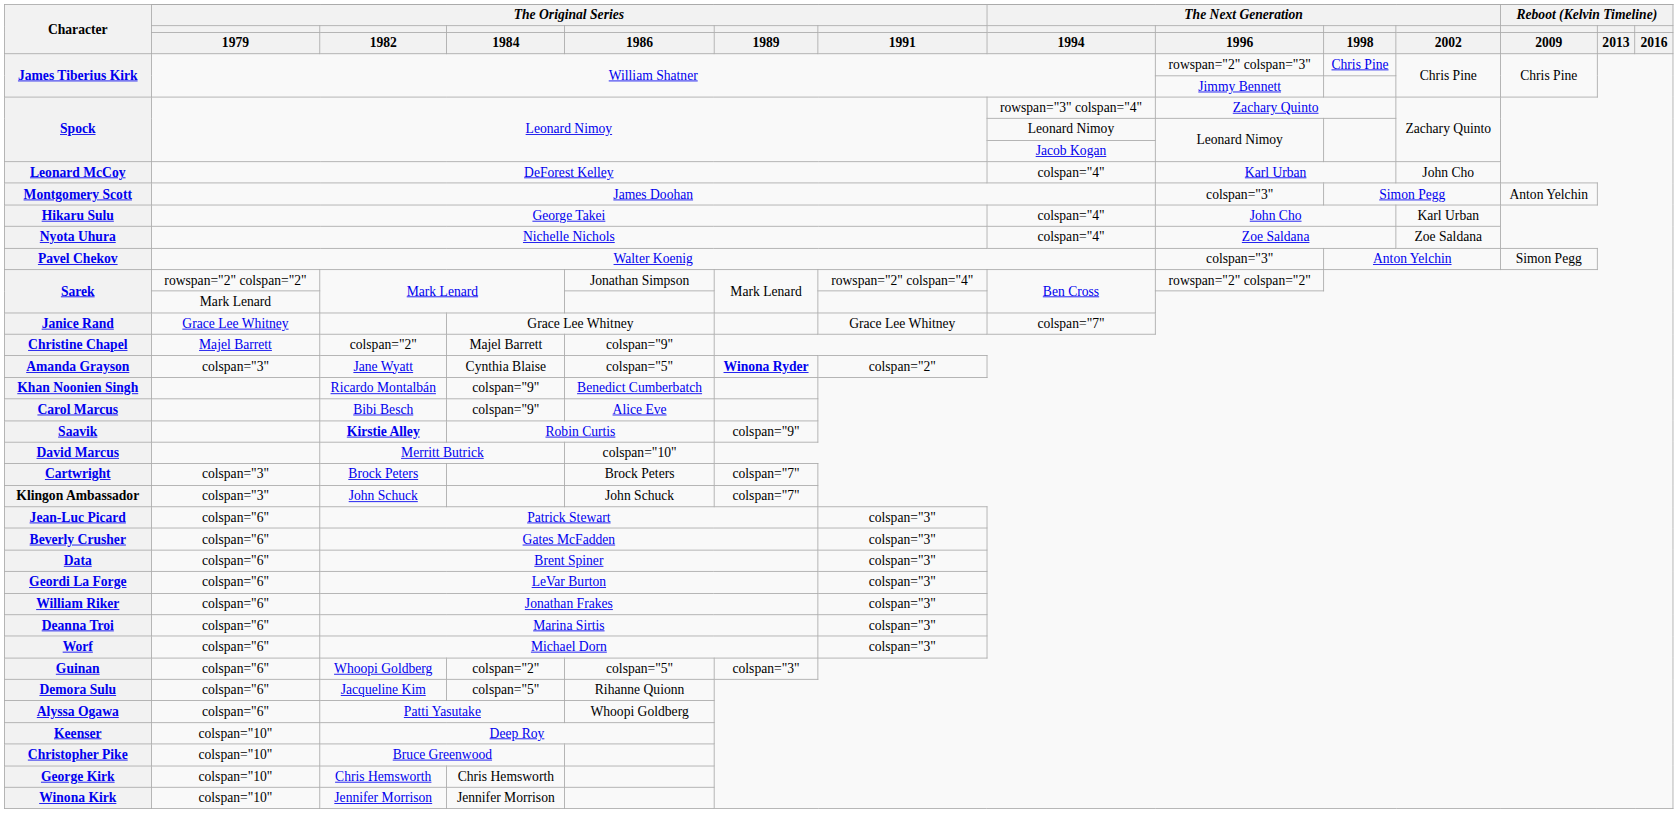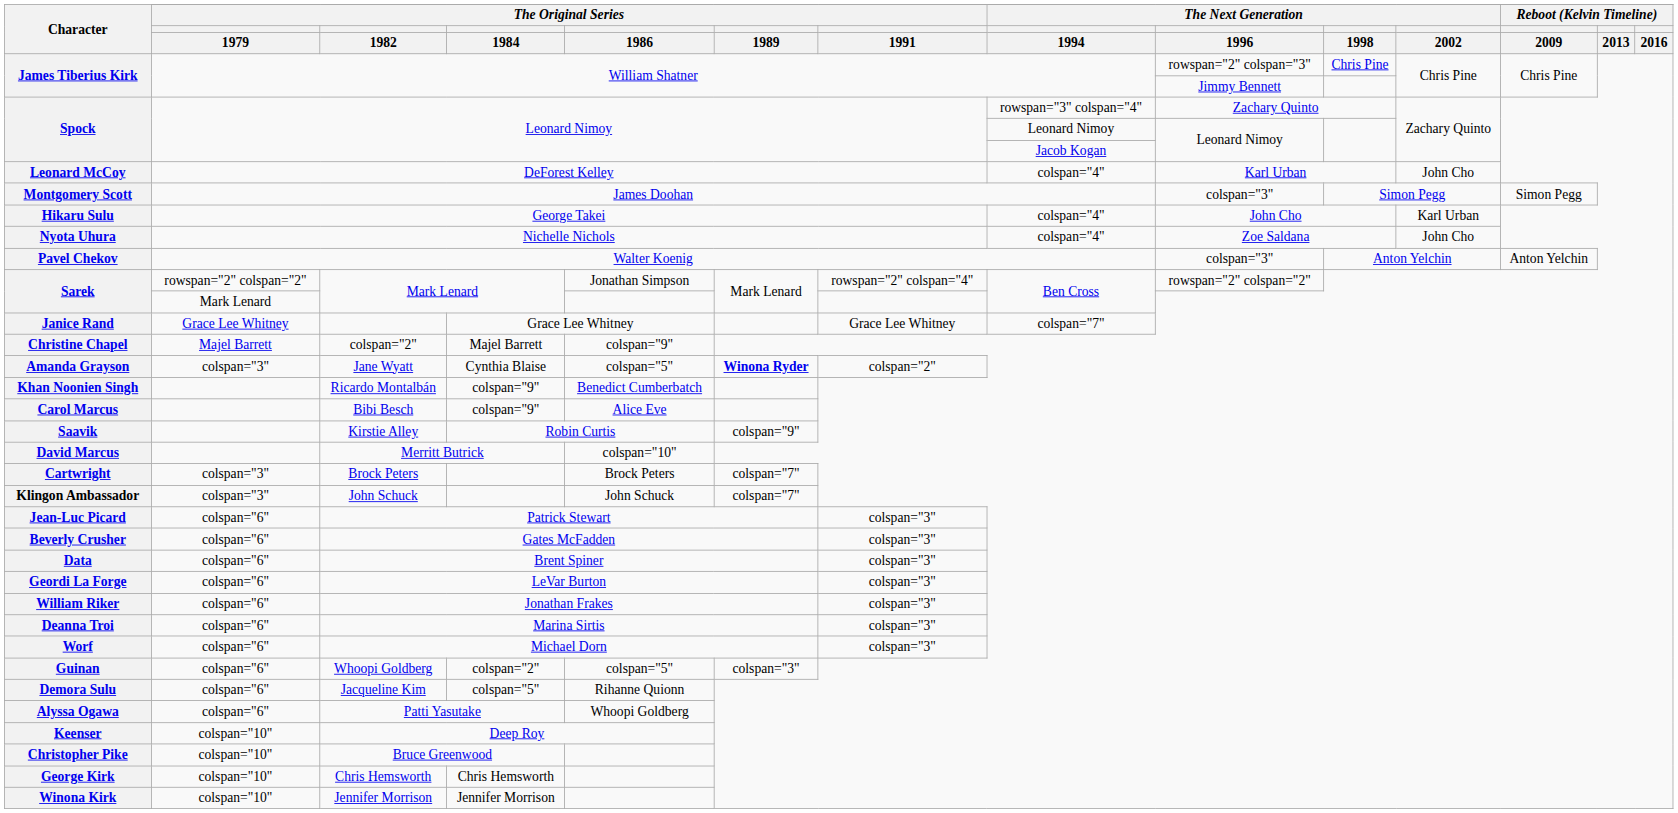(1549, 194) Anton Yelchin -> (1549, 194) Simon Pegg
(1448, 237) Zoe Saldana -> (1448, 237) John Cho
(1549, 258) Simon Pegg -> (1549, 258) Anton Yelchin
(383, 431) bold -> (383, 431) normal
